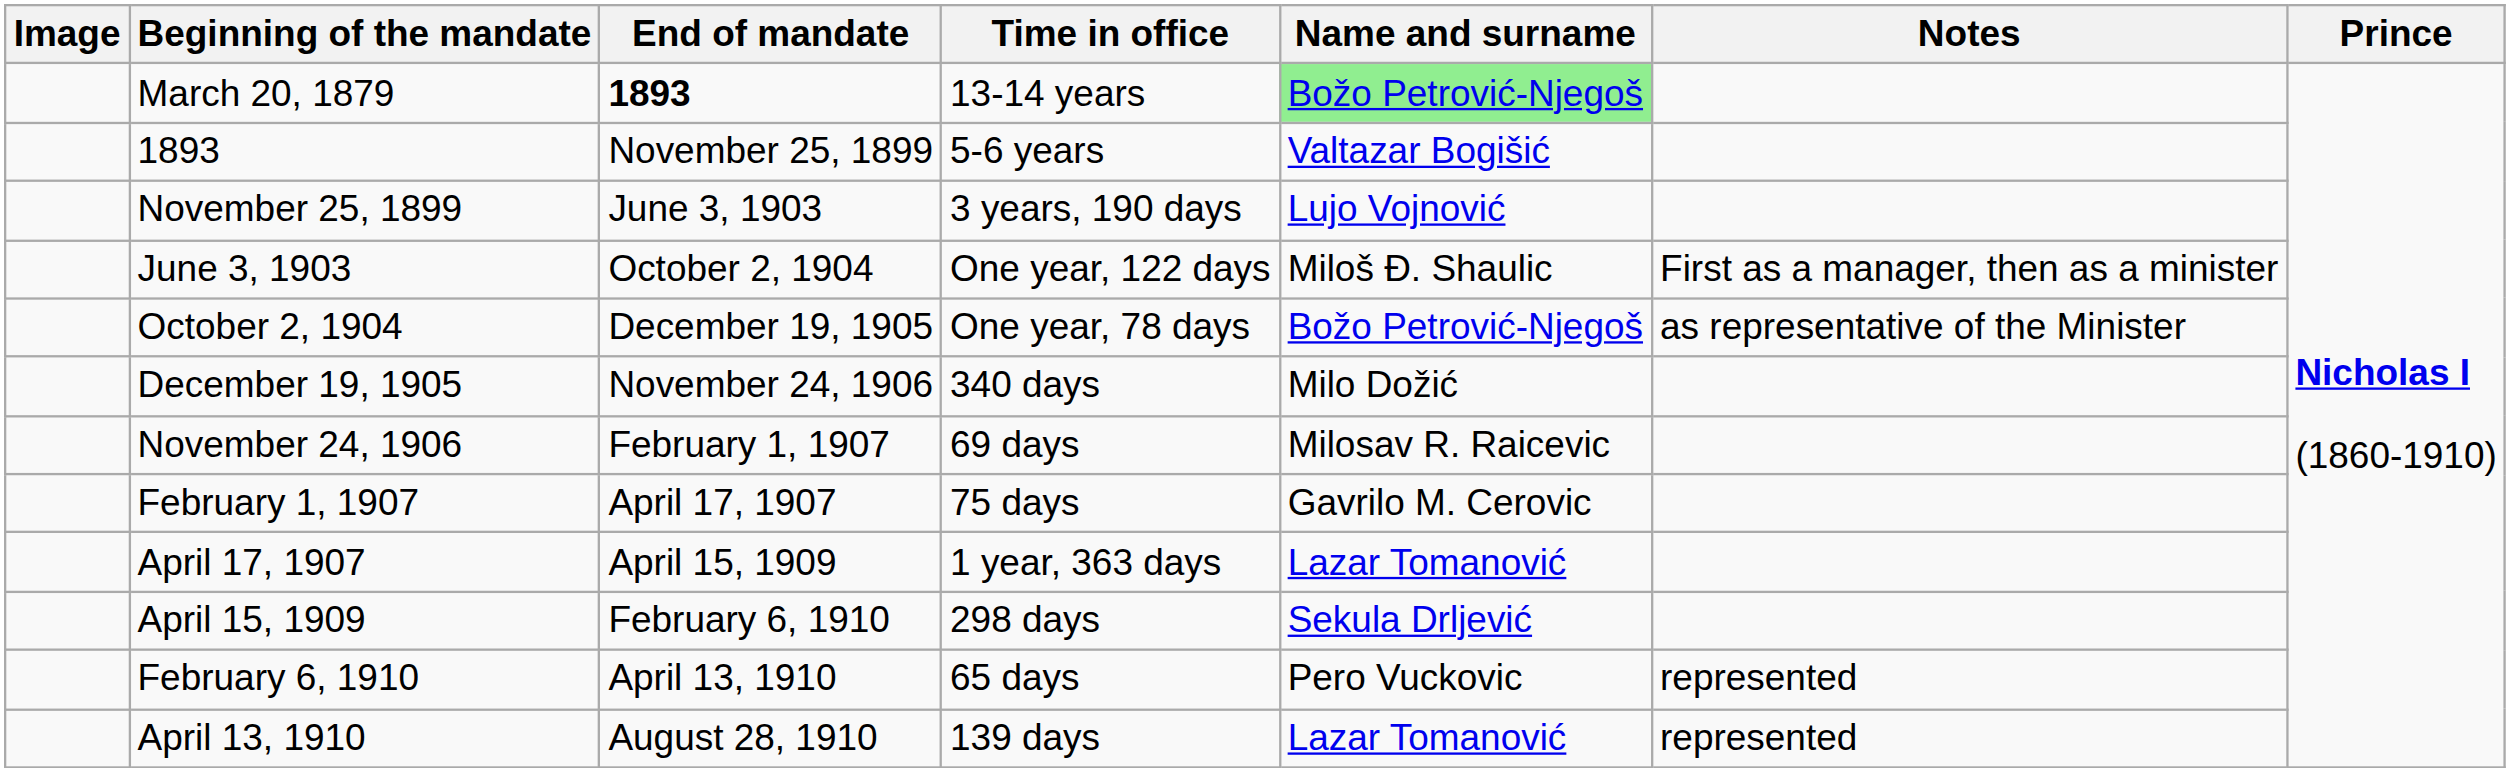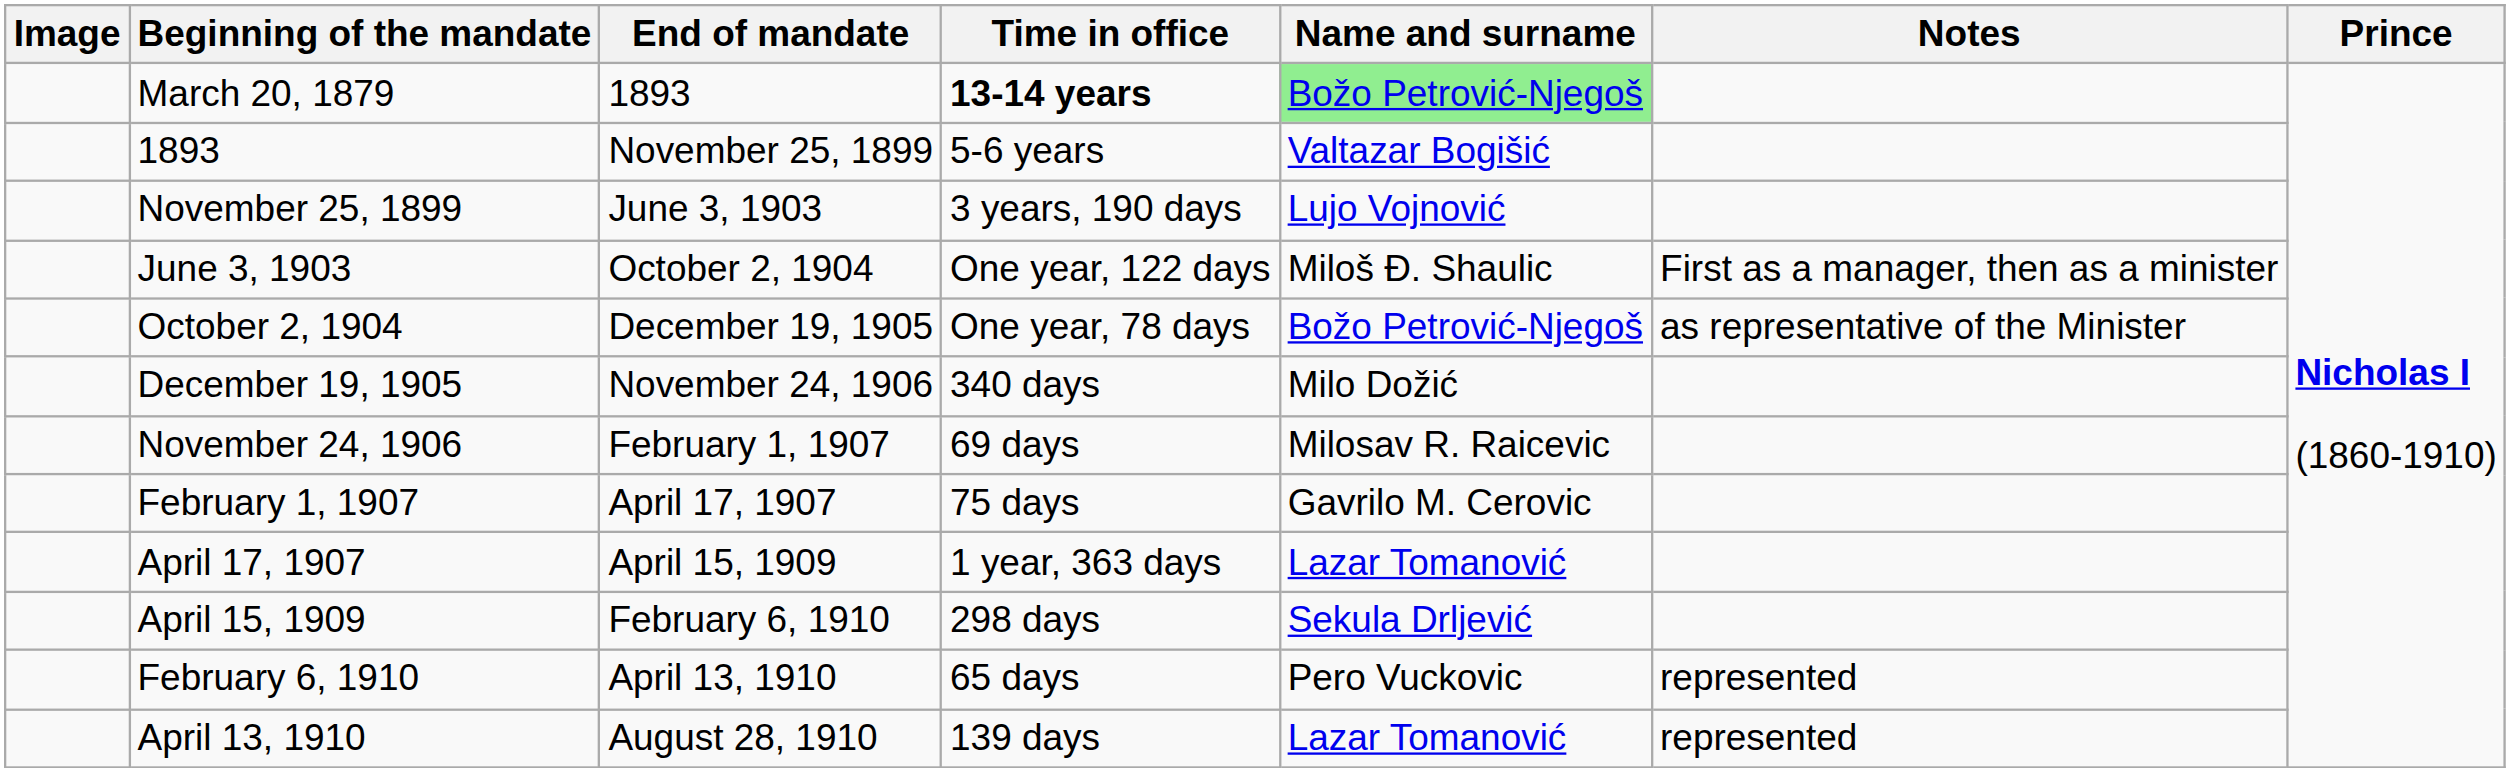(650, 92) bold -> (650, 92) normal
(1048, 92) normal -> (1051, 92) bold
